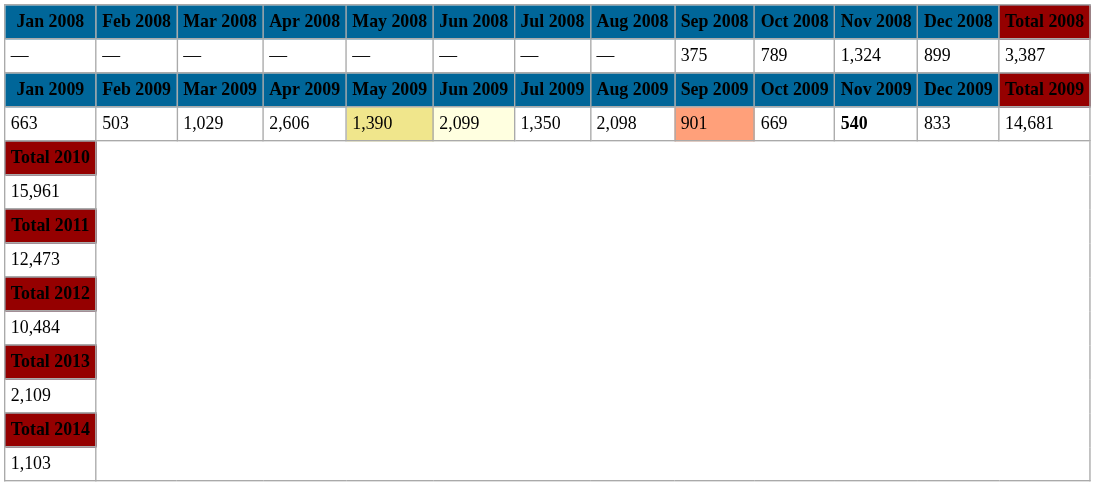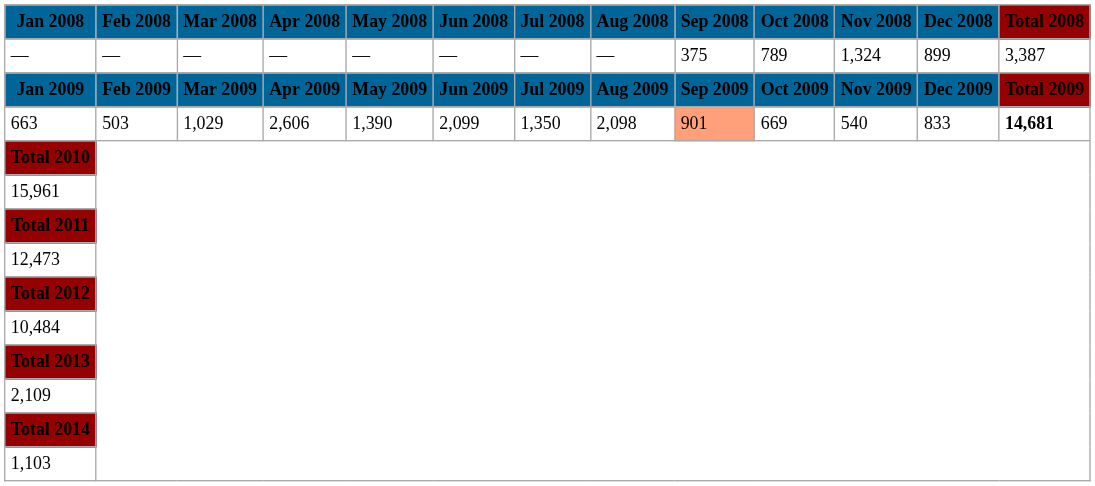(372, 123) khaki background -> (372, 123) no background
(459, 123) lightyellow background -> (459, 123) no background
(854, 123) bold -> (854, 123) normal
(1030, 123) normal -> (1030, 123) bold
